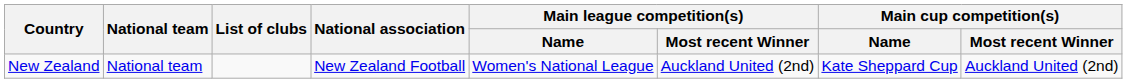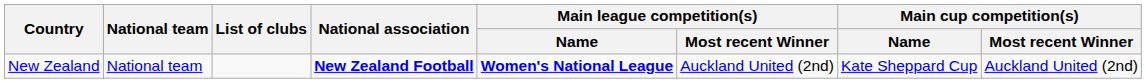(390, 66) normal -> (394, 66) bold
(563, 66) normal -> (577, 66) bold
